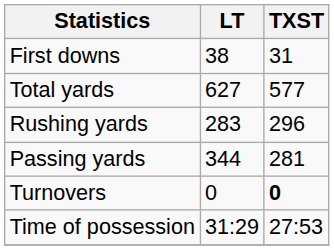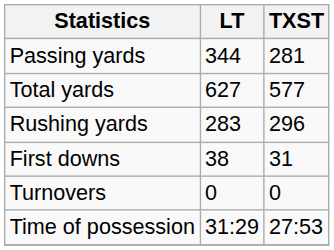rows swapped: (65, 55) <-> (77, 158)
(275, 192) bold -> (275, 192) normal
